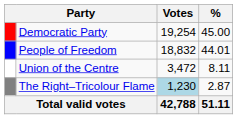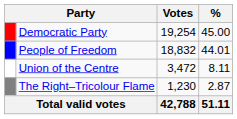(182, 86) lightblue background -> (182, 86) no background
